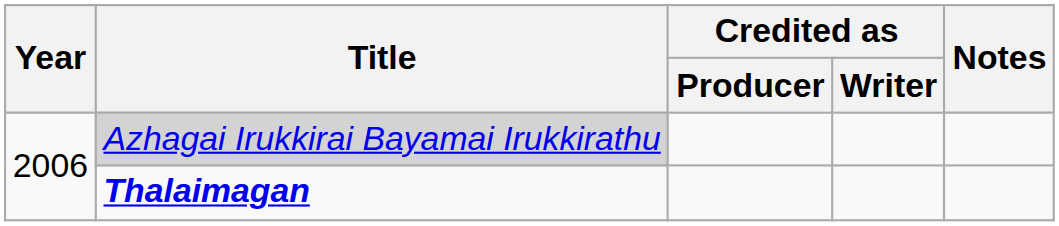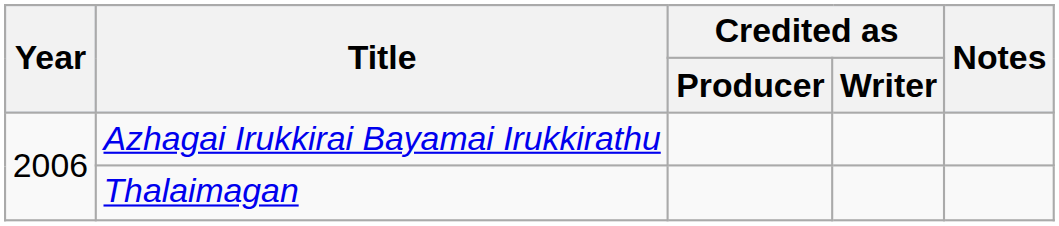(382, 138) lightgrey background -> (382, 138) no background
(207, 191) bold -> (201, 191) normal
